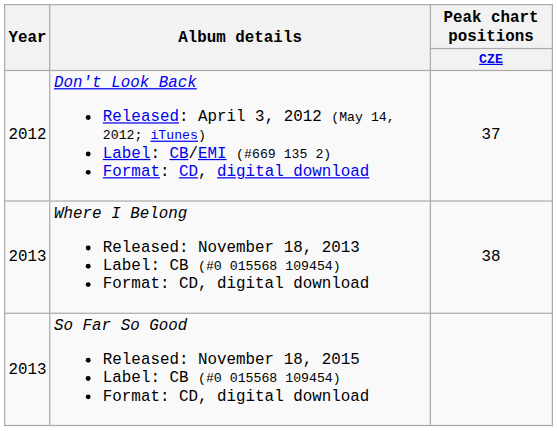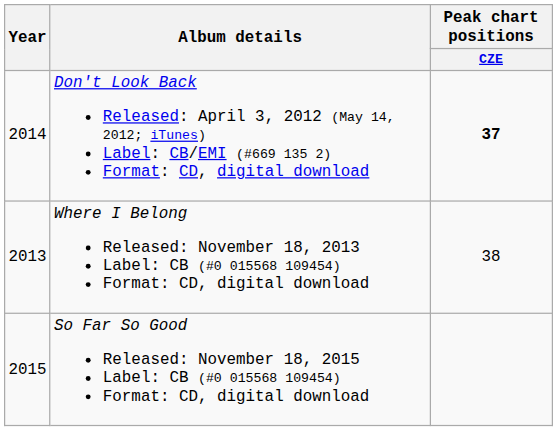(27, 135) 2012 -> (27, 135) 2014
(491, 135) normal -> (491, 135) bold
(27, 369) 2013 -> (27, 369) 2015
